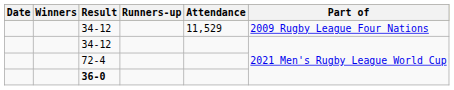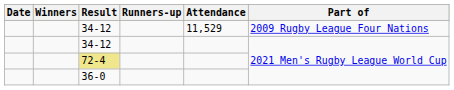(93, 61) no background -> (93, 61) khaki background
(93, 77) bold -> (93, 77) normal
